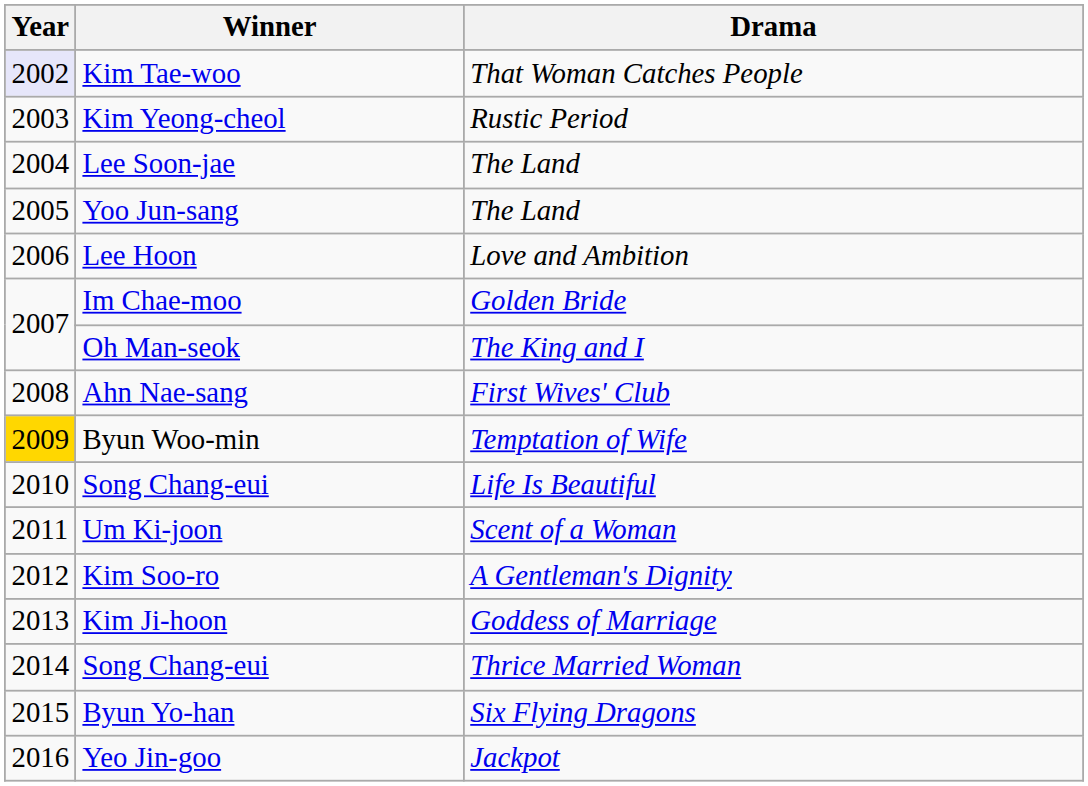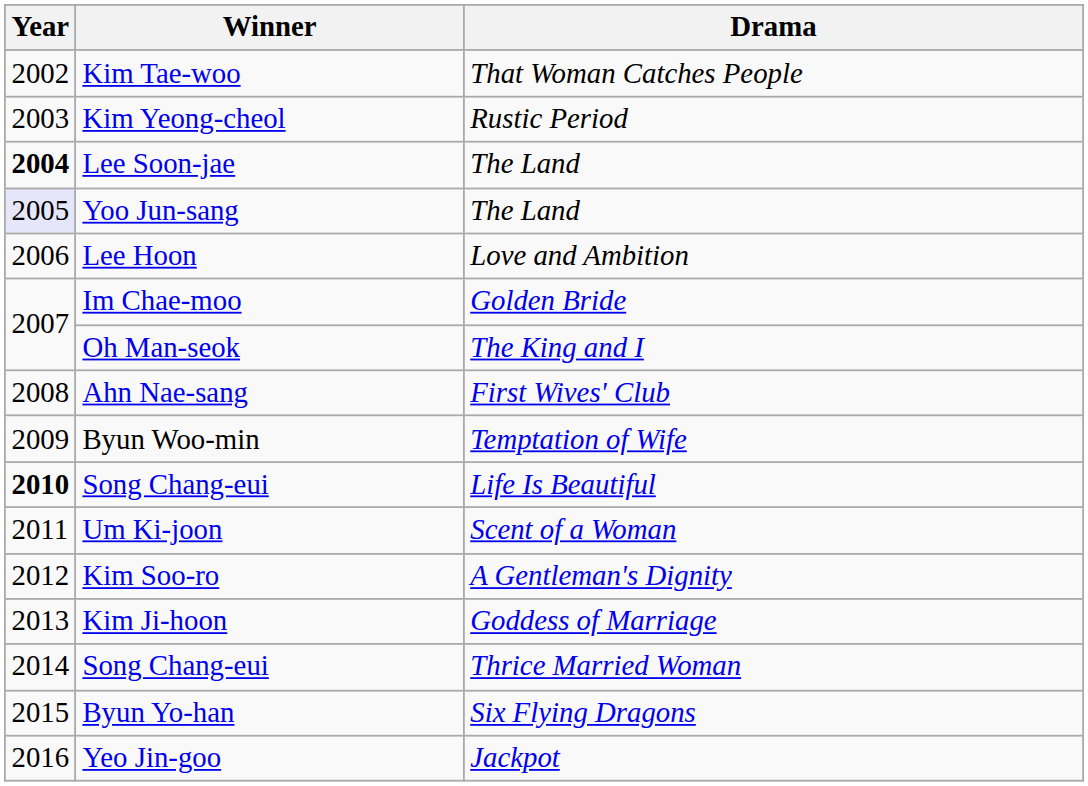(40, 73) lavender background -> (40, 73) no background
(40, 164) normal -> (40, 164) bold
(40, 210) no background -> (40, 210) lavender background
(40, 438) gold background -> (40, 438) no background
(40, 484) normal -> (40, 484) bold
